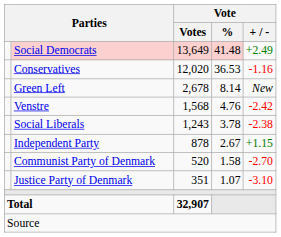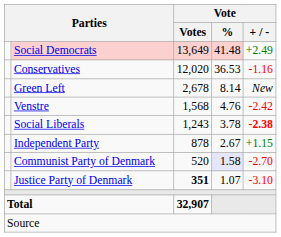(261, 124) normal -> (261, 124) bold
(230, 161) no background -> (230, 161) lavender background
(200, 180) normal -> (200, 180) bold
